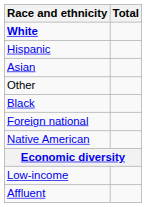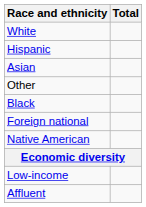(22, 31) bold -> (21, 31) normal
